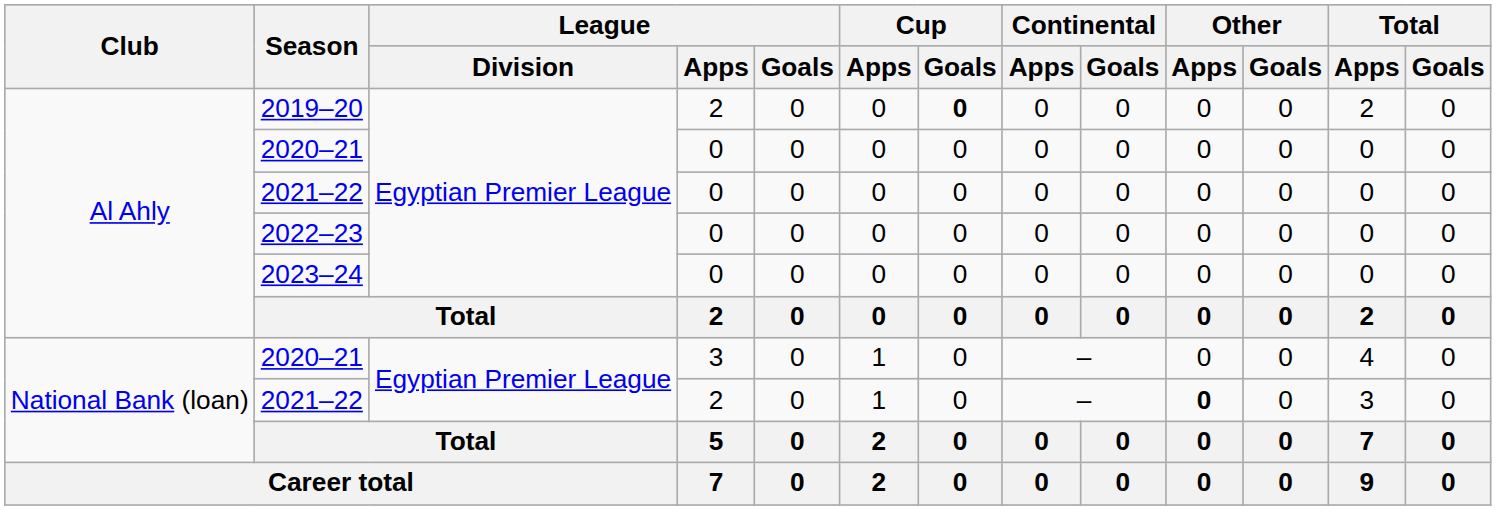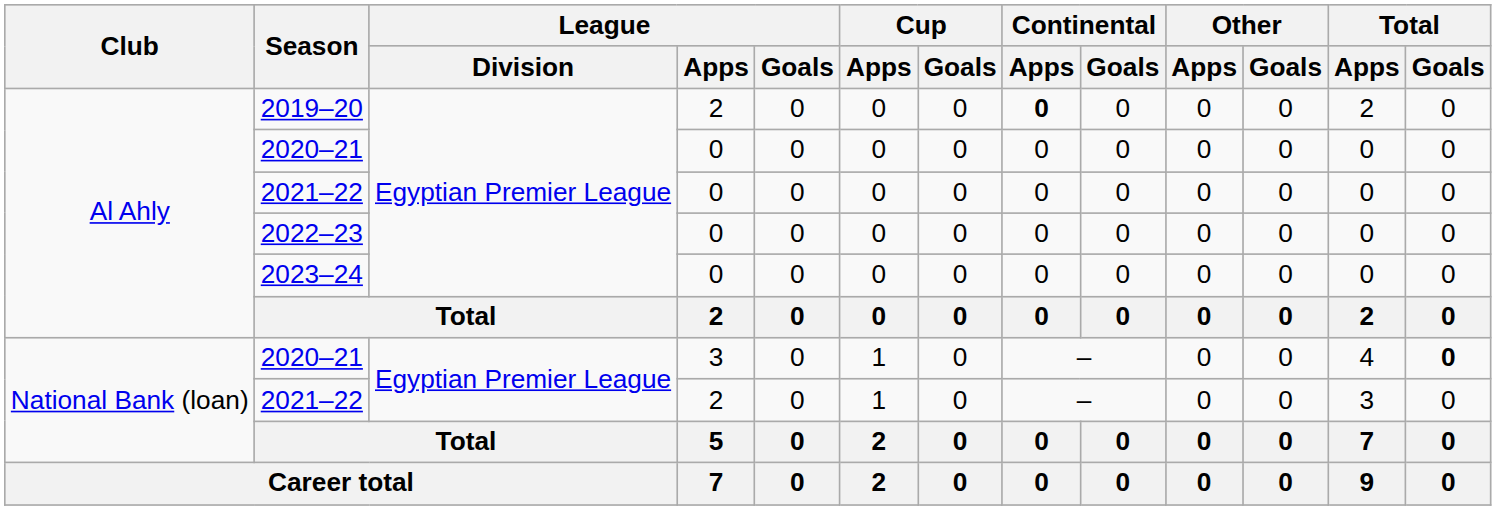(960, 108) bold -> (960, 108) normal
(1041, 108) normal -> (1041, 108) bold
(1448, 358) normal -> (1448, 358) bold
(1204, 399) bold -> (1204, 399) normal
